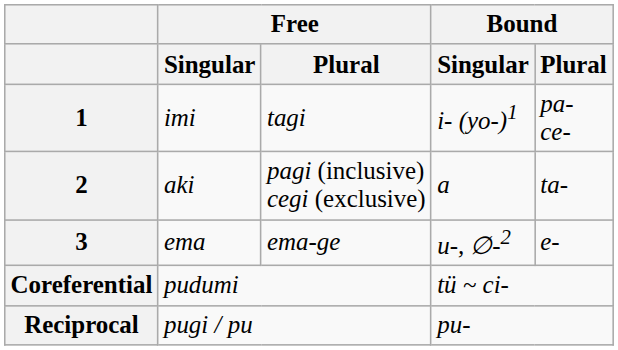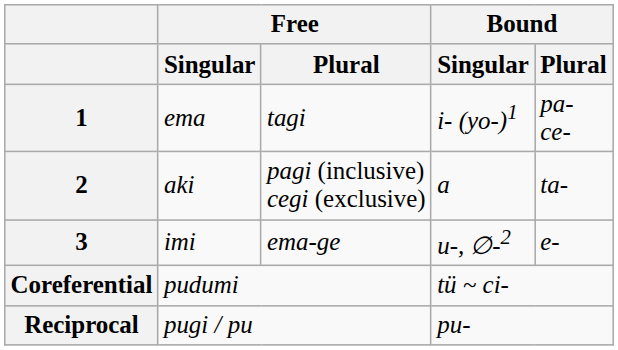(180, 117) imi -> (185, 117) ema
(185, 242) ema -> (180, 242) imi
